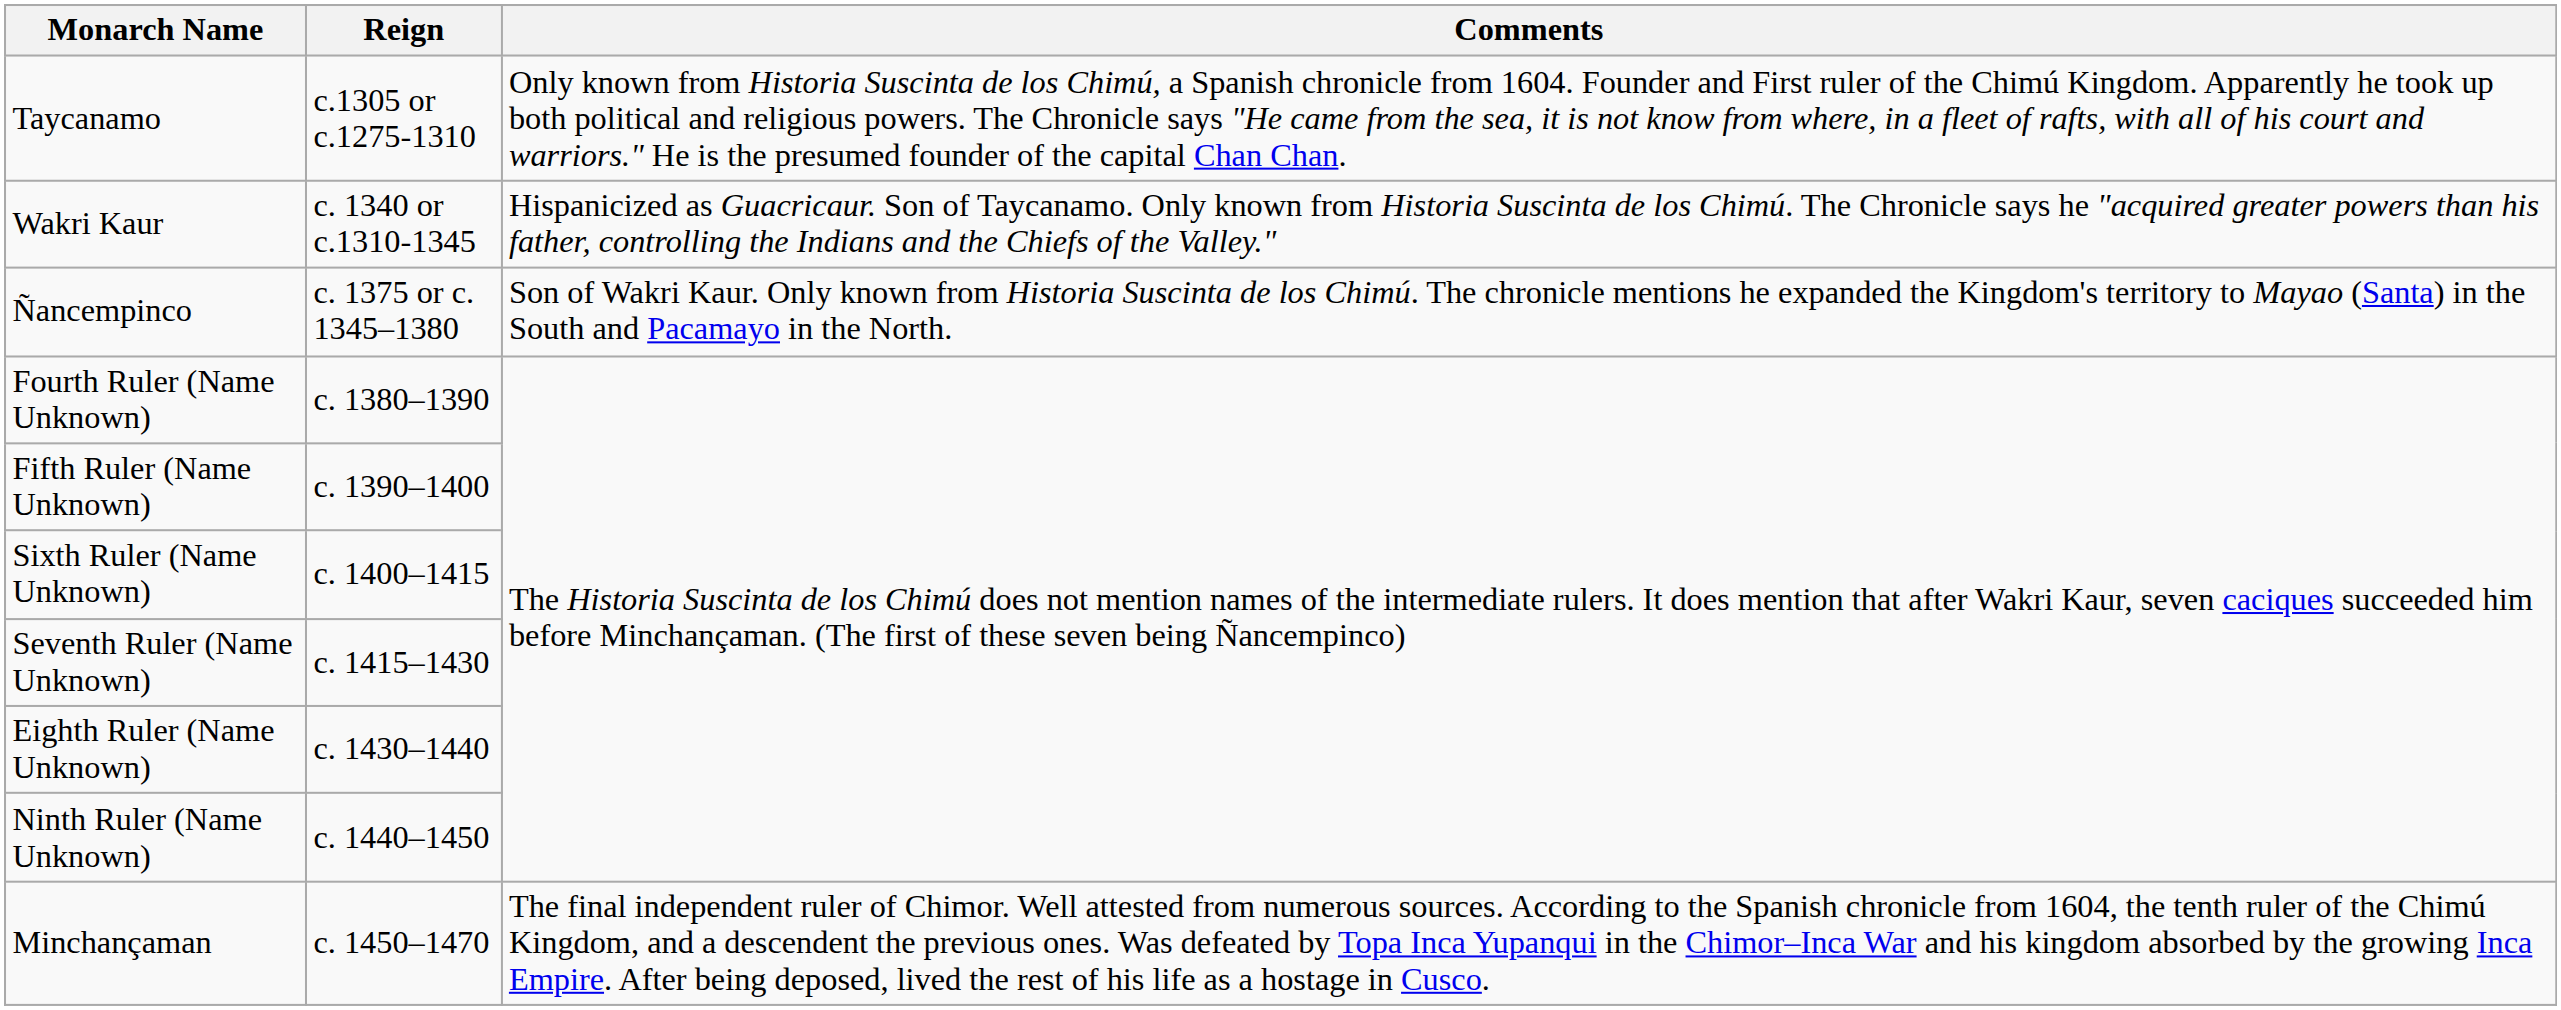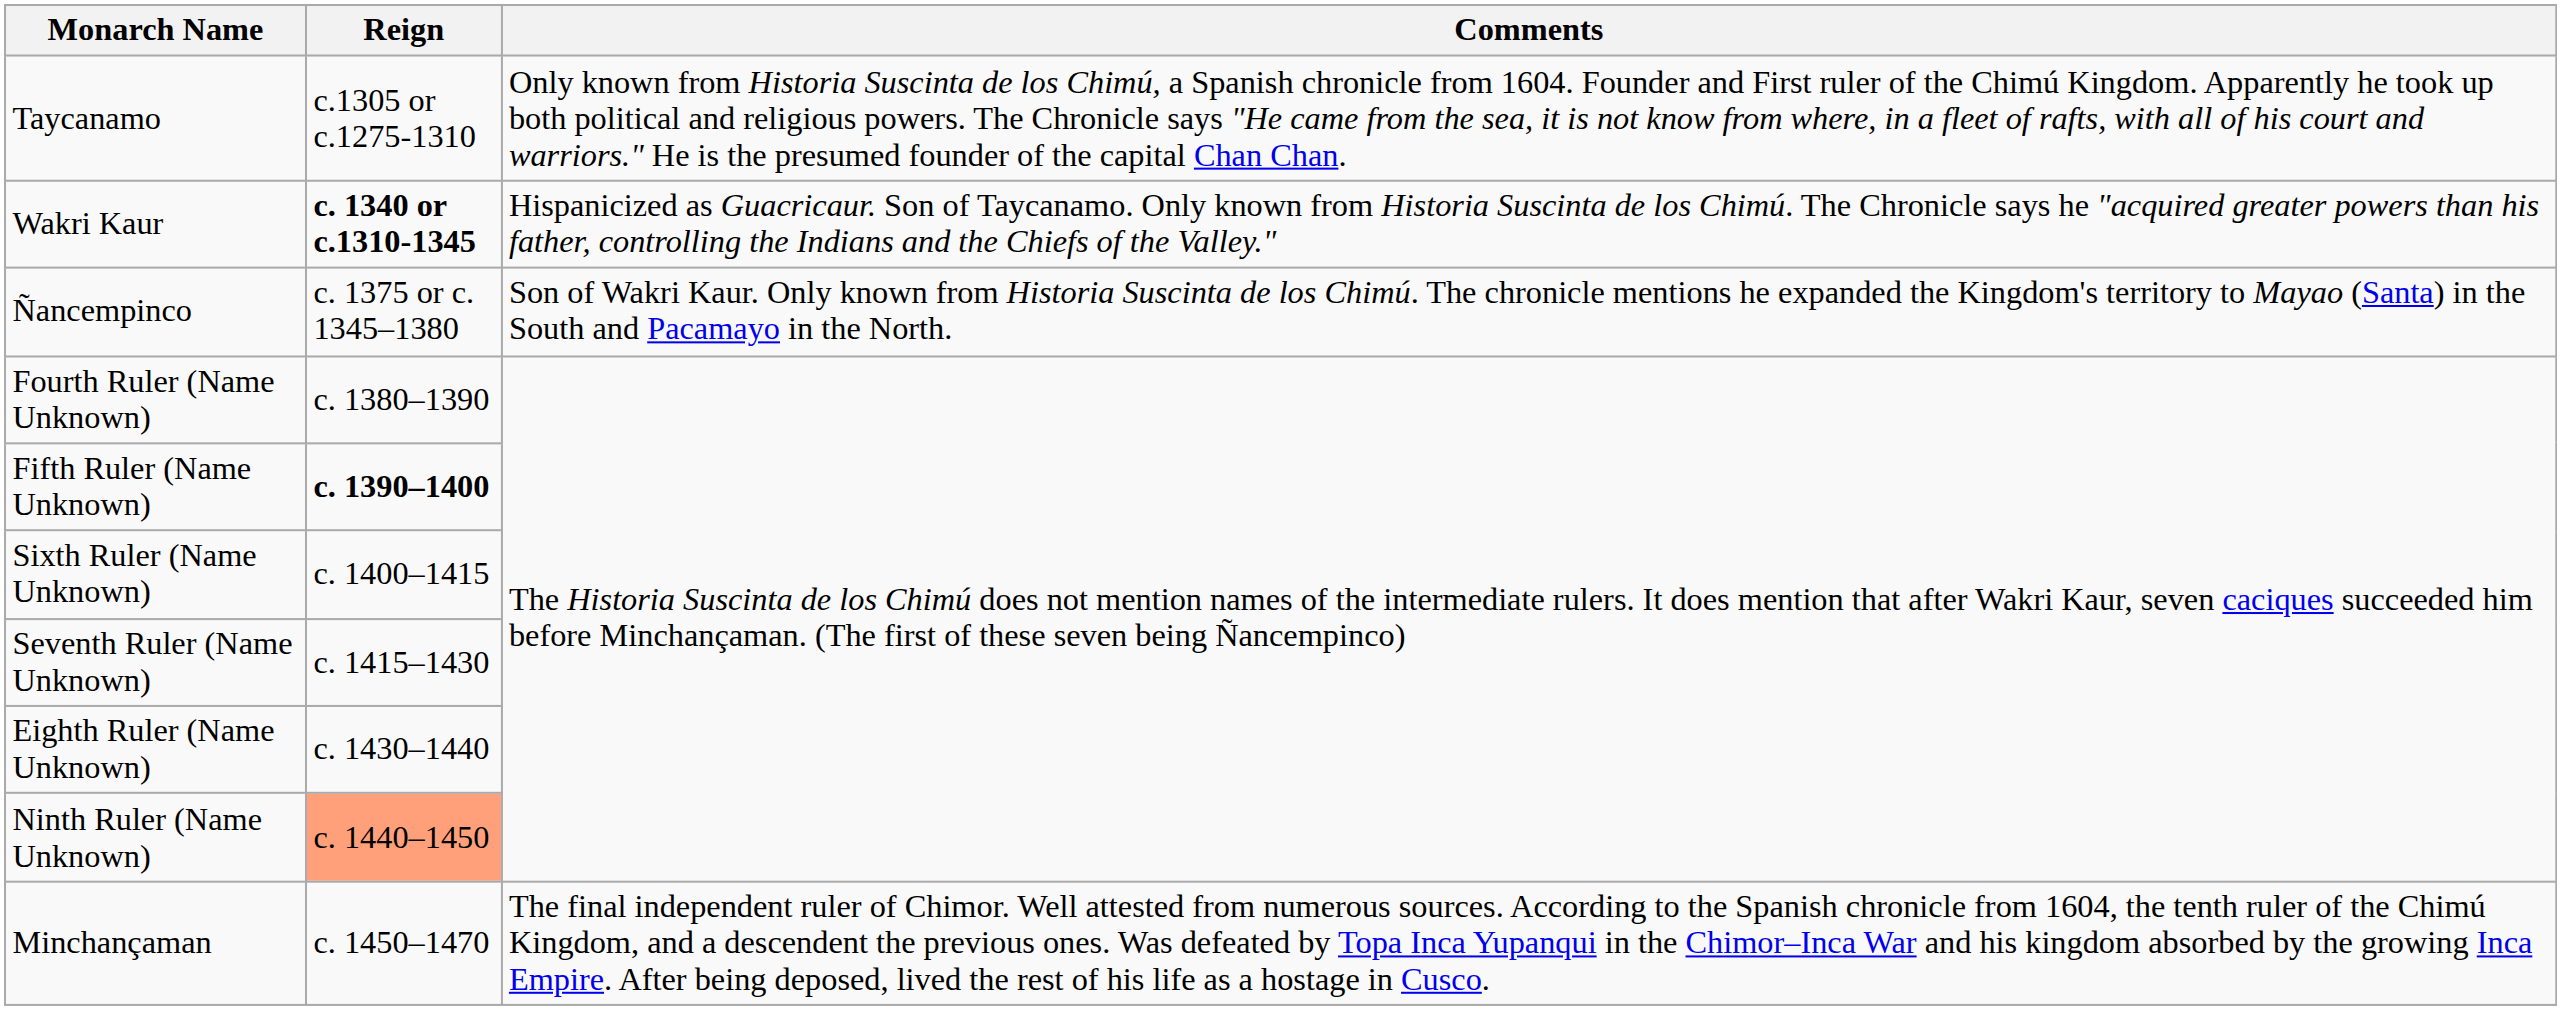(395, 223) normal -> (395, 223) bold
(401, 486) normal -> (401, 486) bold
(401, 836) no background -> (401, 836) lightsalmon background
